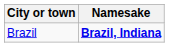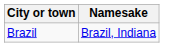(121, 32) bold -> (118, 32) normal
